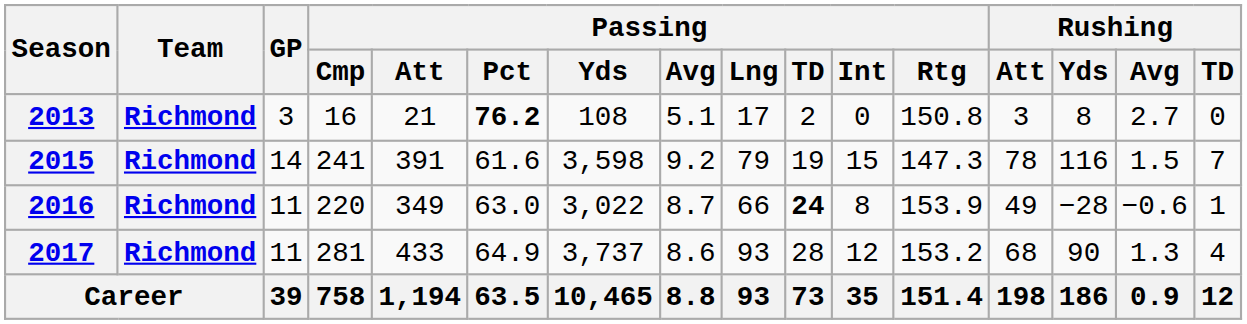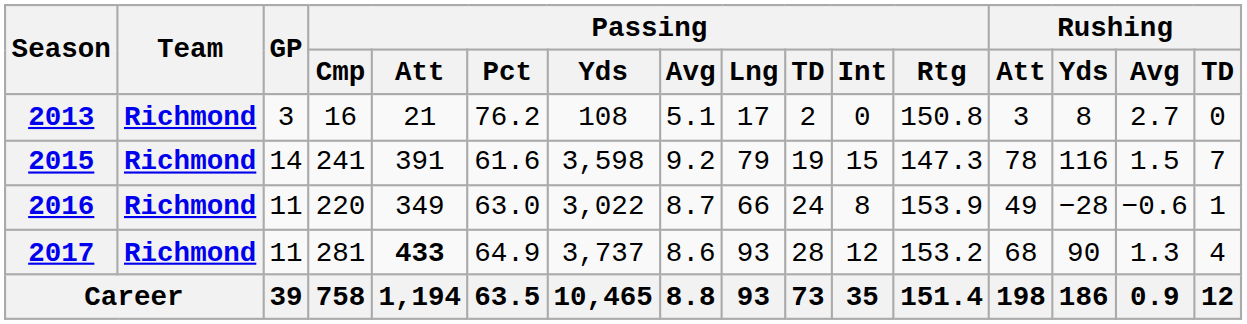(507, 117) bold -> (507, 117) normal
(808, 207) bold -> (808, 207) normal
(420, 252) normal -> (420, 252) bold
